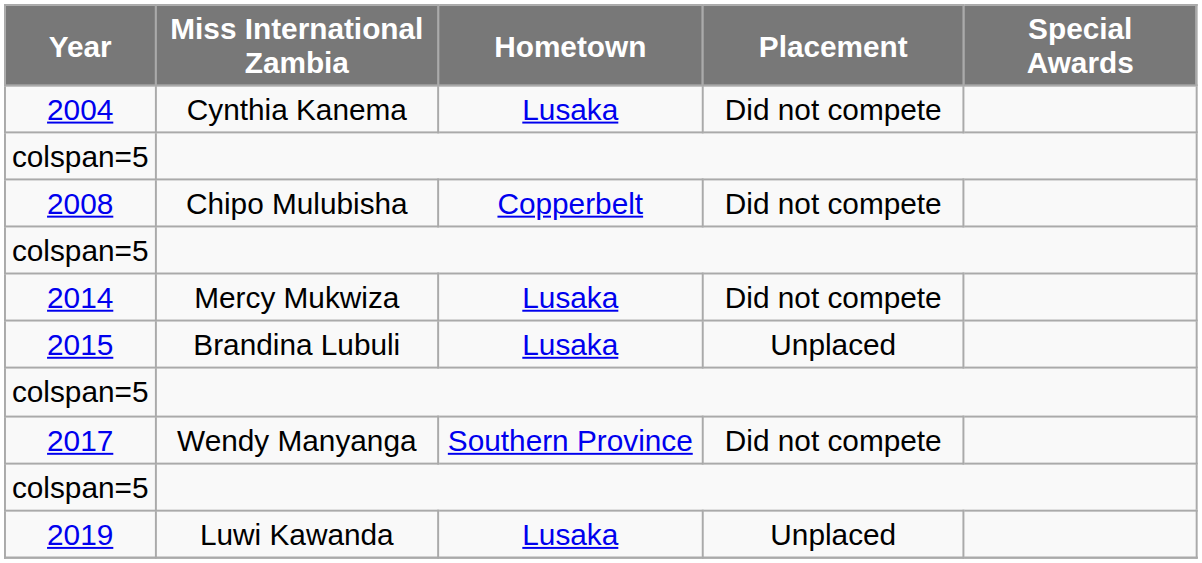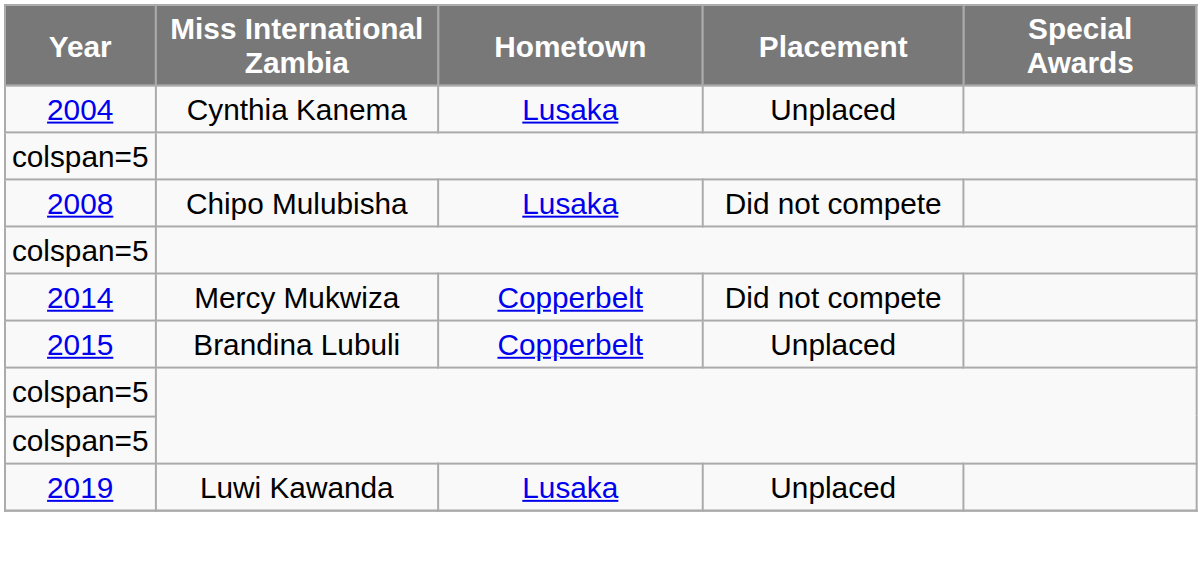(833, 109) Did not compete -> (833, 109) Unplaced
(570, 204) Copperbelt -> (570, 204) Lusaka
(570, 298) Lusaka -> (570, 298) Copperbelt
(570, 345) Lusaka -> (570, 345) Copperbelt
- row: (80, 439)
